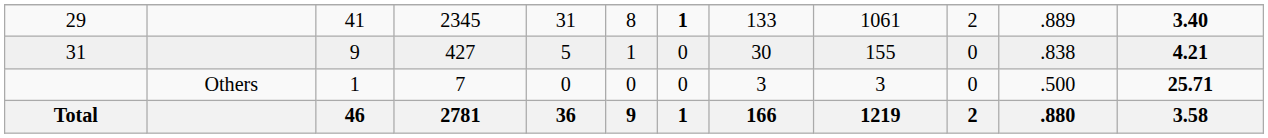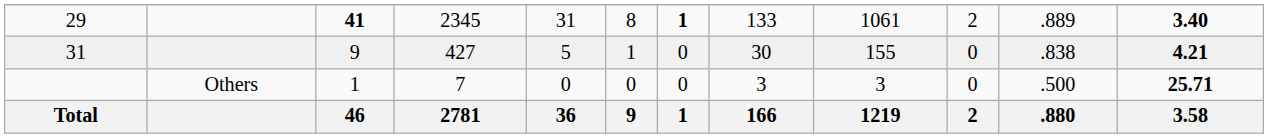(355, 20) normal -> (355, 20) bold
